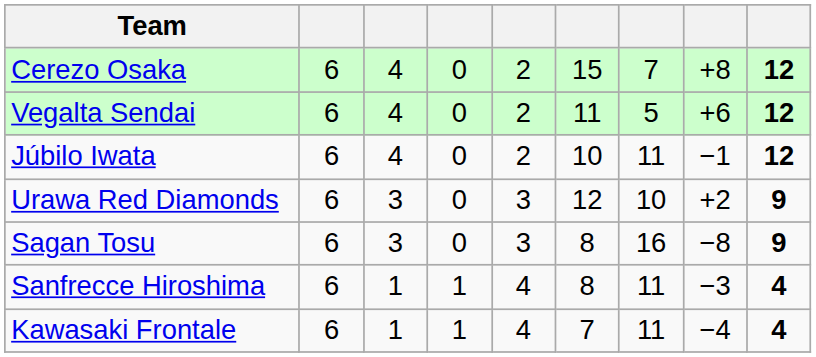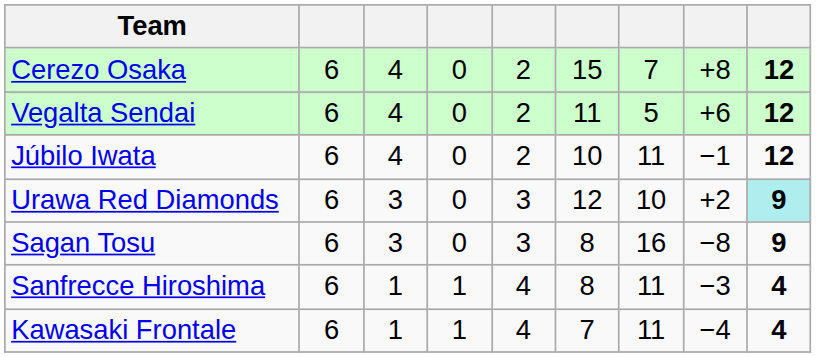(779, 199) no background -> (779, 199) paleturquoise background
